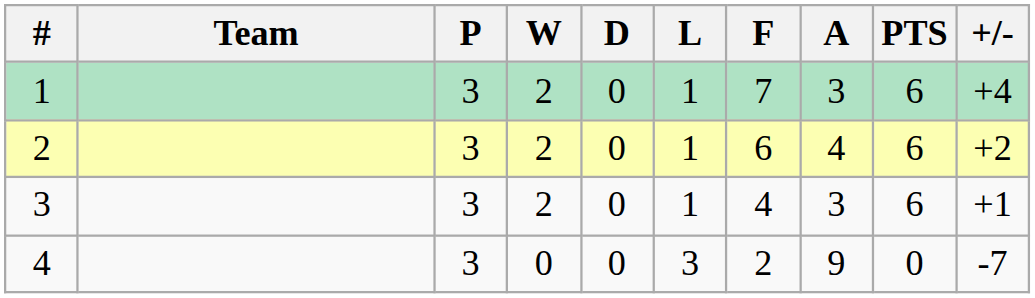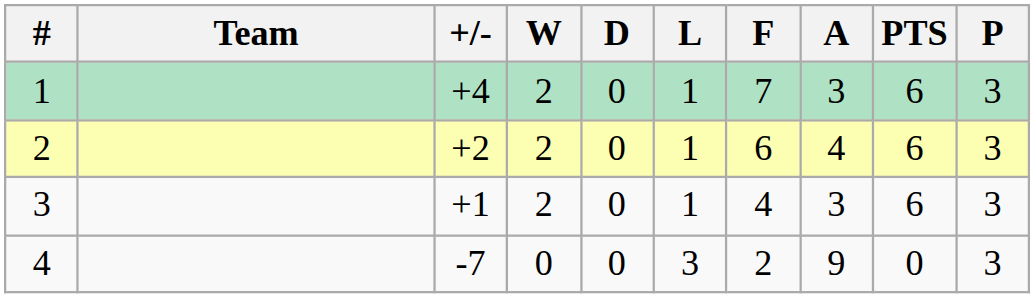columns swapped: (471, 33) <-> (993, 33)
